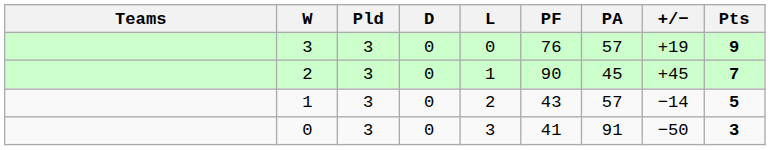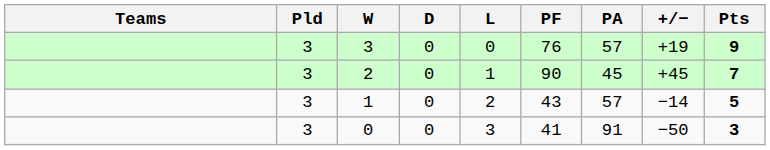columns swapped: (368, 19) <-> (307, 19)
